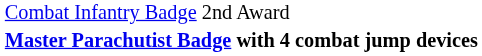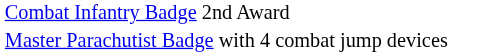(241, 40) bold -> (226, 40) normal
